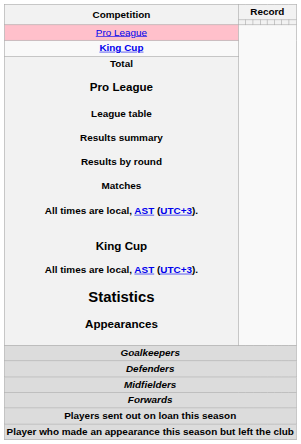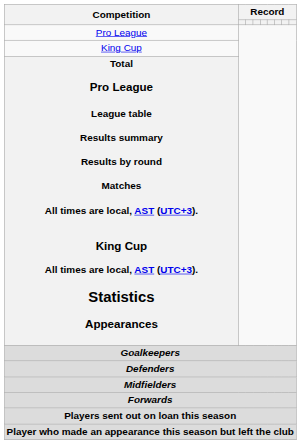(121, 32) pink background -> (121, 32) no background
(121, 48) bold -> (121, 48) normal
